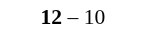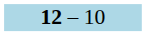(73, 17) no background -> (73, 17) lightblue background
